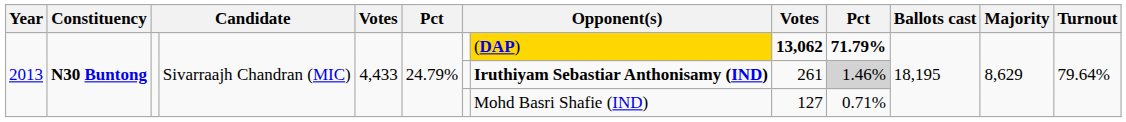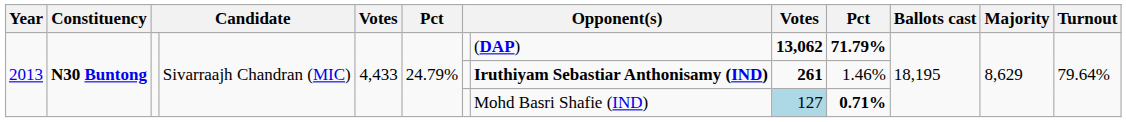(497, 46) gold background -> (497, 46) no background
(810, 74) normal -> (810, 74) bold
(864, 74) lightgrey background -> (864, 74) no background
(810, 102) no background -> (810, 102) lightblue background
(864, 102) normal -> (863, 102) bold
